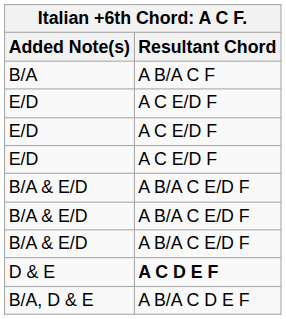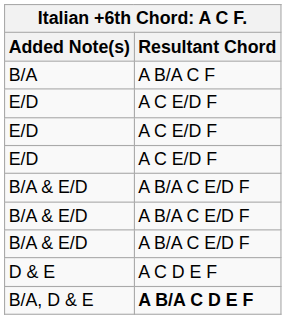(178, 272) bold -> (178, 272) normal
(194, 300) normal -> (196, 300) bold
